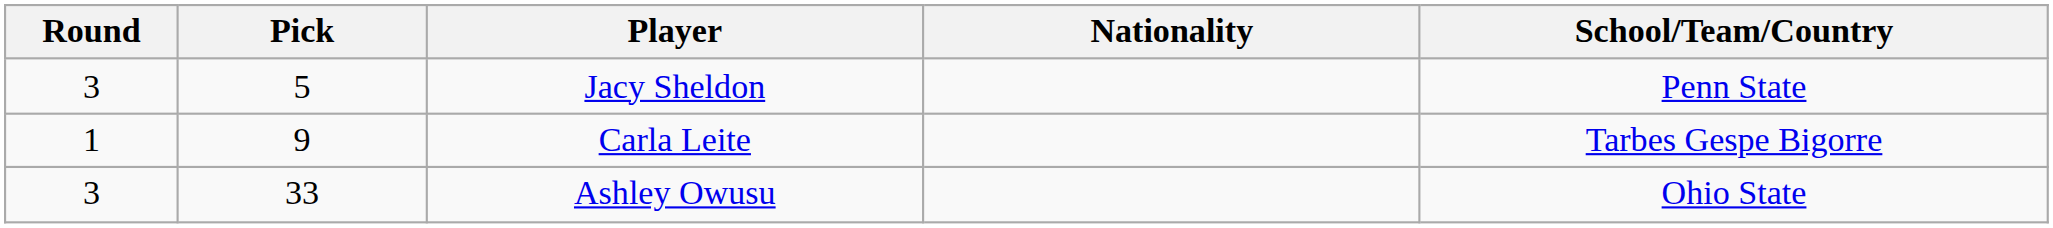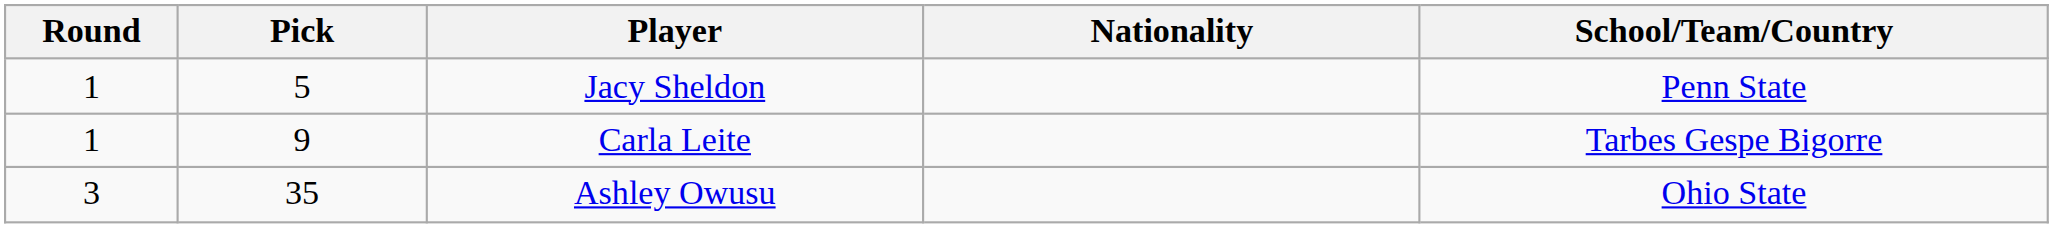(91, 85) 3 -> (91, 85) 1
(302, 193) 33 -> (302, 193) 35
